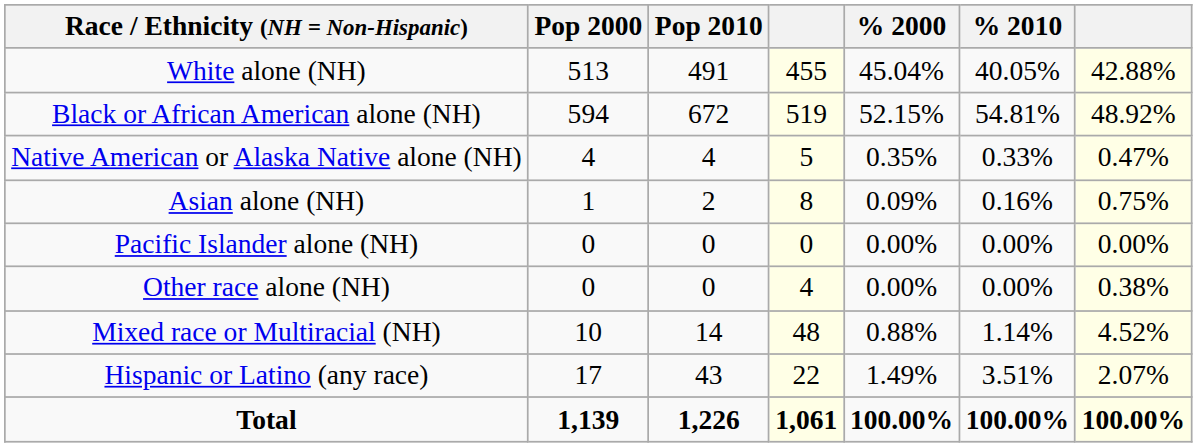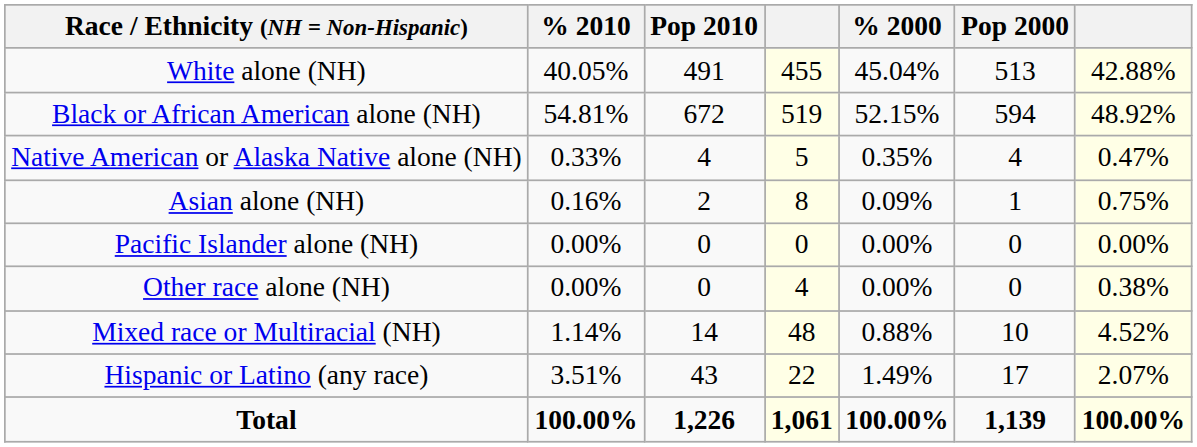columns swapped: (588, 26) <-> (1017, 26)
